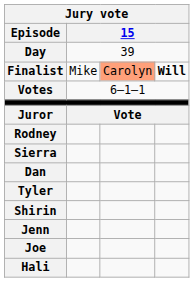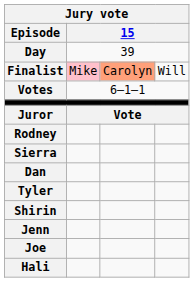(83, 71) no background -> (83, 71) pink background
(172, 71) bold -> (172, 71) normal
